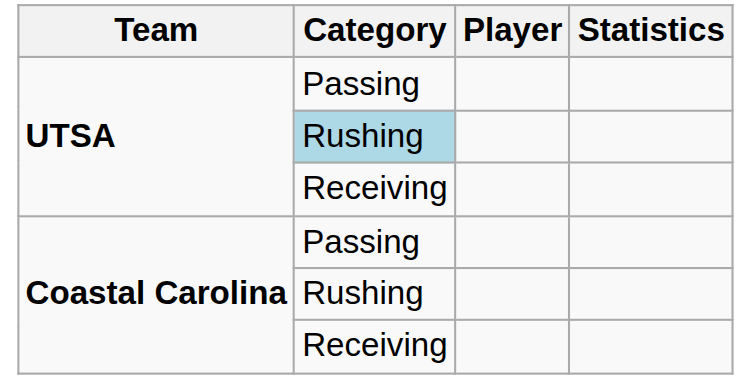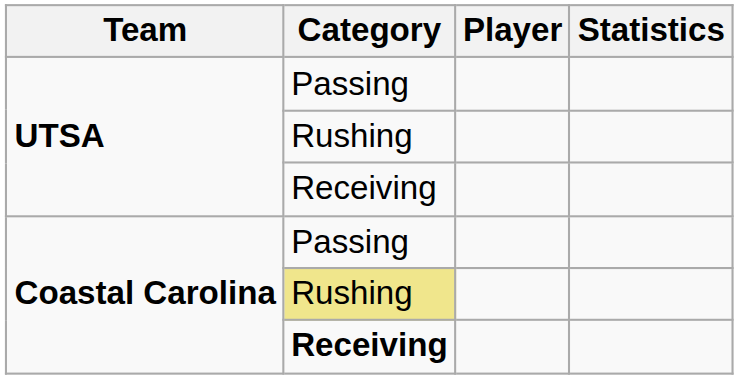(363, 135) lightblue background -> (352, 135) no background
(363, 293) no background -> (352, 293) khaki background
(375, 346) normal -> (369, 346) bold
